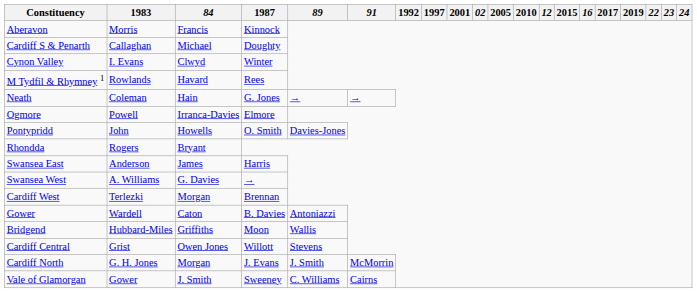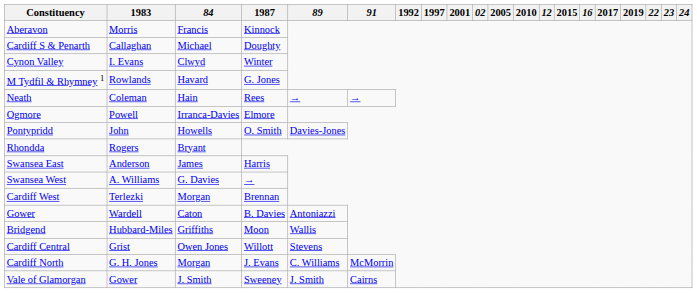(254, 80) Rees -> (262, 80) G. Jones
(262, 98) G. Jones -> (254, 98) Rees
(307, 262) J. Smith -> (315, 262) C. Williams
(315, 279) C. Williams -> (307, 279) J. Smith
